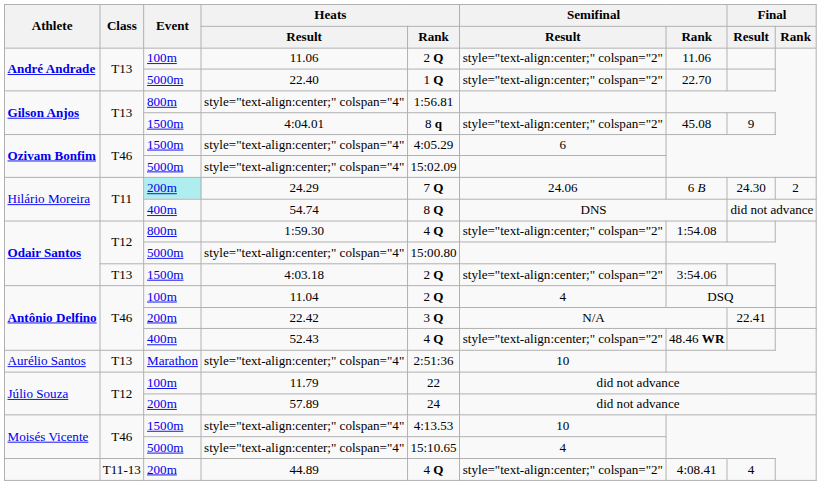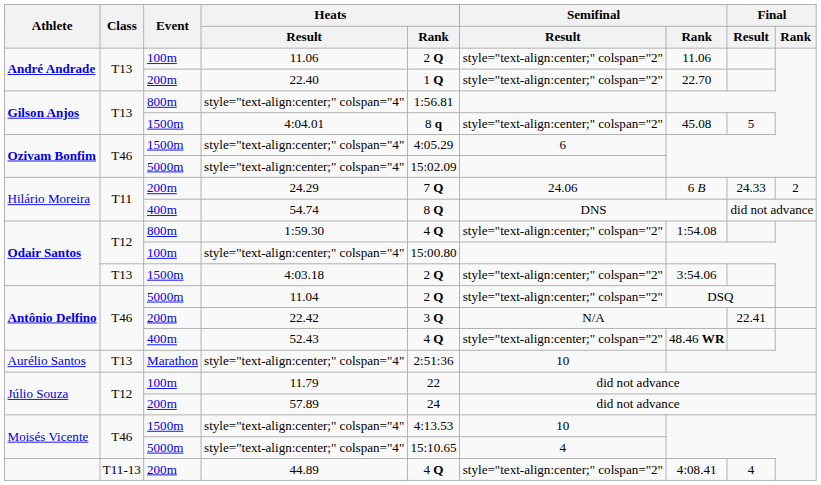(165, 80) 5000m -> (162, 80) 200m
(751, 123) 9 -> (751, 123) 5
(162, 188) paleturquoise background -> (162, 188) no background
(751, 188) 24.30 -> (751, 188) 24.33
(165, 253) 5000m -> (162, 253) 100m
(162, 296) 100m -> (165, 296) 5000m
(563, 296) 4 -> (563, 296) style="text-align:center;" colspan="2"
